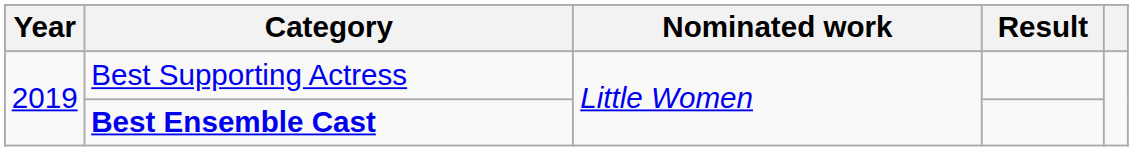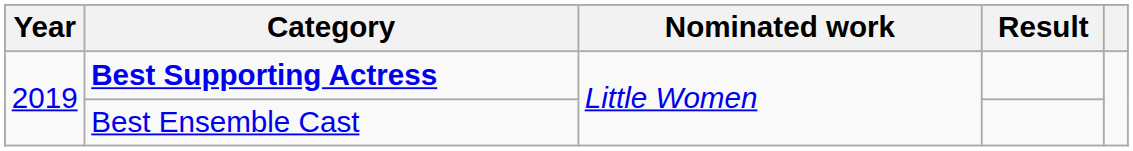(249, 74) normal -> (264, 74) bold
(234, 121) bold -> (225, 121) normal
